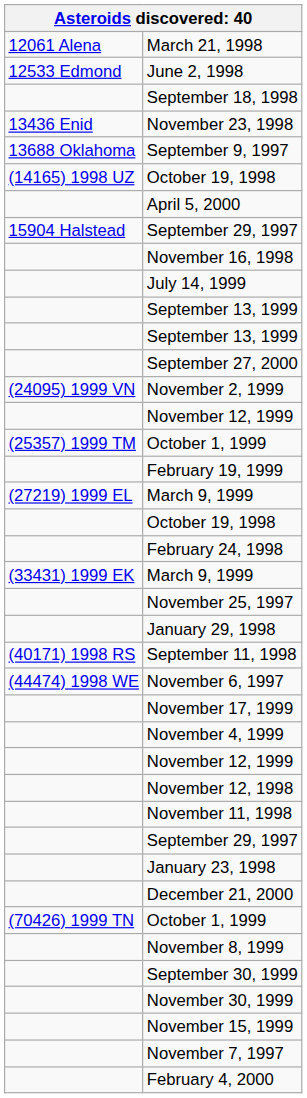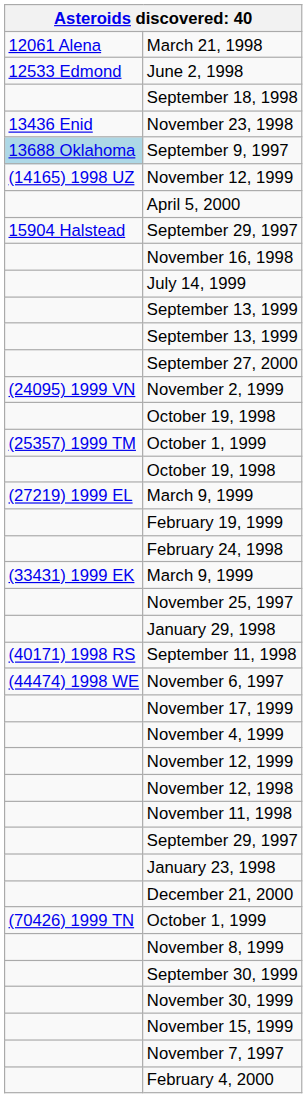(72, 151) no background -> (72, 151) lightblue background
(211, 177) October 19, 1998 -> (220, 177) November 12, 1999
(220, 416) November 12, 1999 -> (211, 416) October 19, 1998
(215, 469) February 19, 1999 -> (211, 469) October 19, 1998
(211, 522) October 19, 1998 -> (215, 522) February 19, 1999
